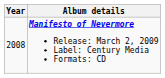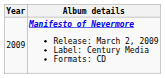(16, 45) 2008 -> (16, 45) 2009
